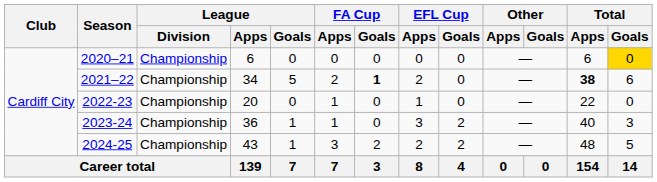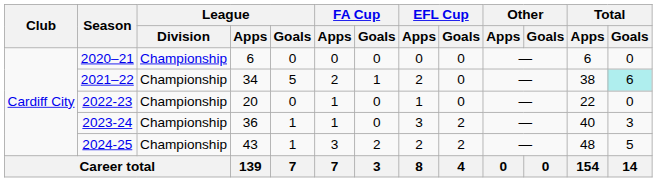(630, 58) gold background -> (630, 58) no background
(377, 79) bold -> (377, 79) normal
(588, 79) bold -> (588, 79) normal
(630, 79) no background -> (630, 79) paleturquoise background
